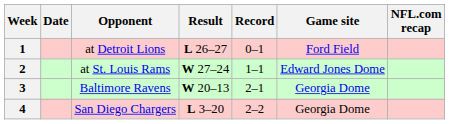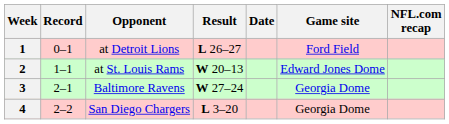columns swapped: (56, 21) <-> (255, 21)
(206, 68) W 27–24 -> (220, 68) W 20–13
(206, 88) W 20–13 -> (220, 88) W 27–24
